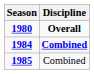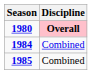(64, 28) no background -> (63, 28) pink background
(64, 45) bold -> (63, 45) normal
